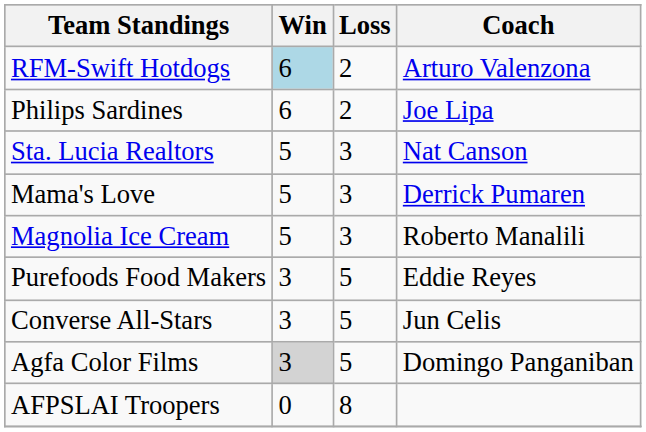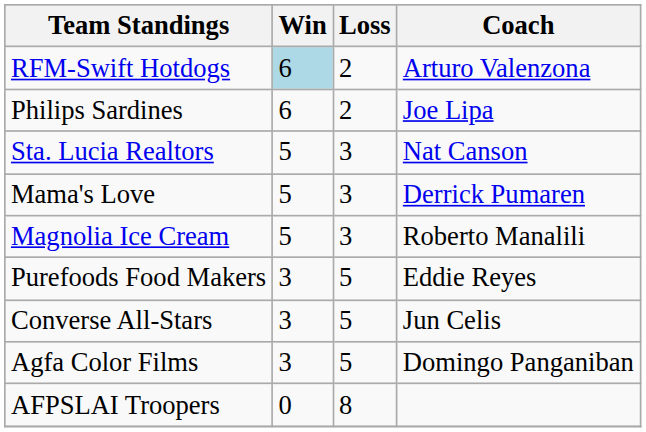(285, 362) lightgrey background -> (285, 362) no background
